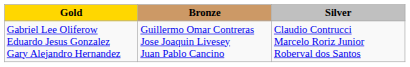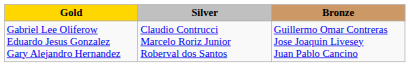columns swapped: (338, 12) <-> (205, 12)
